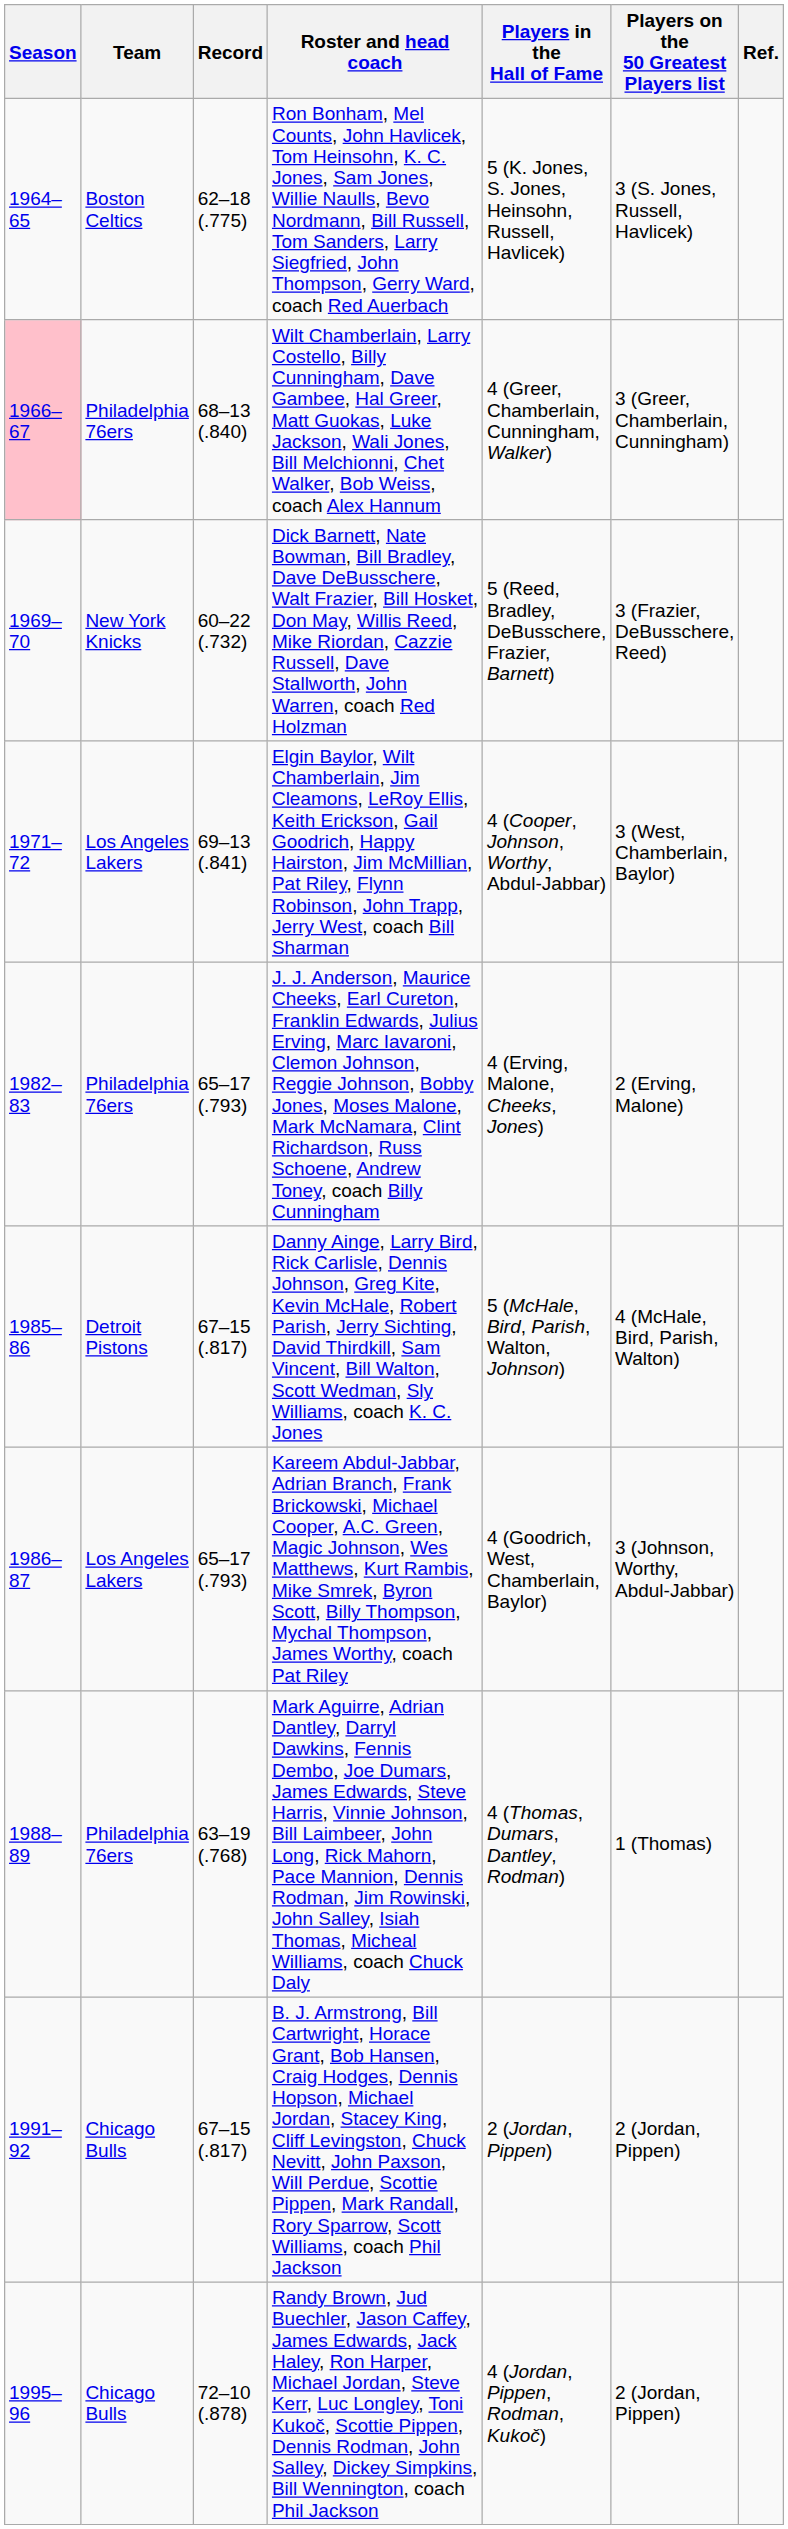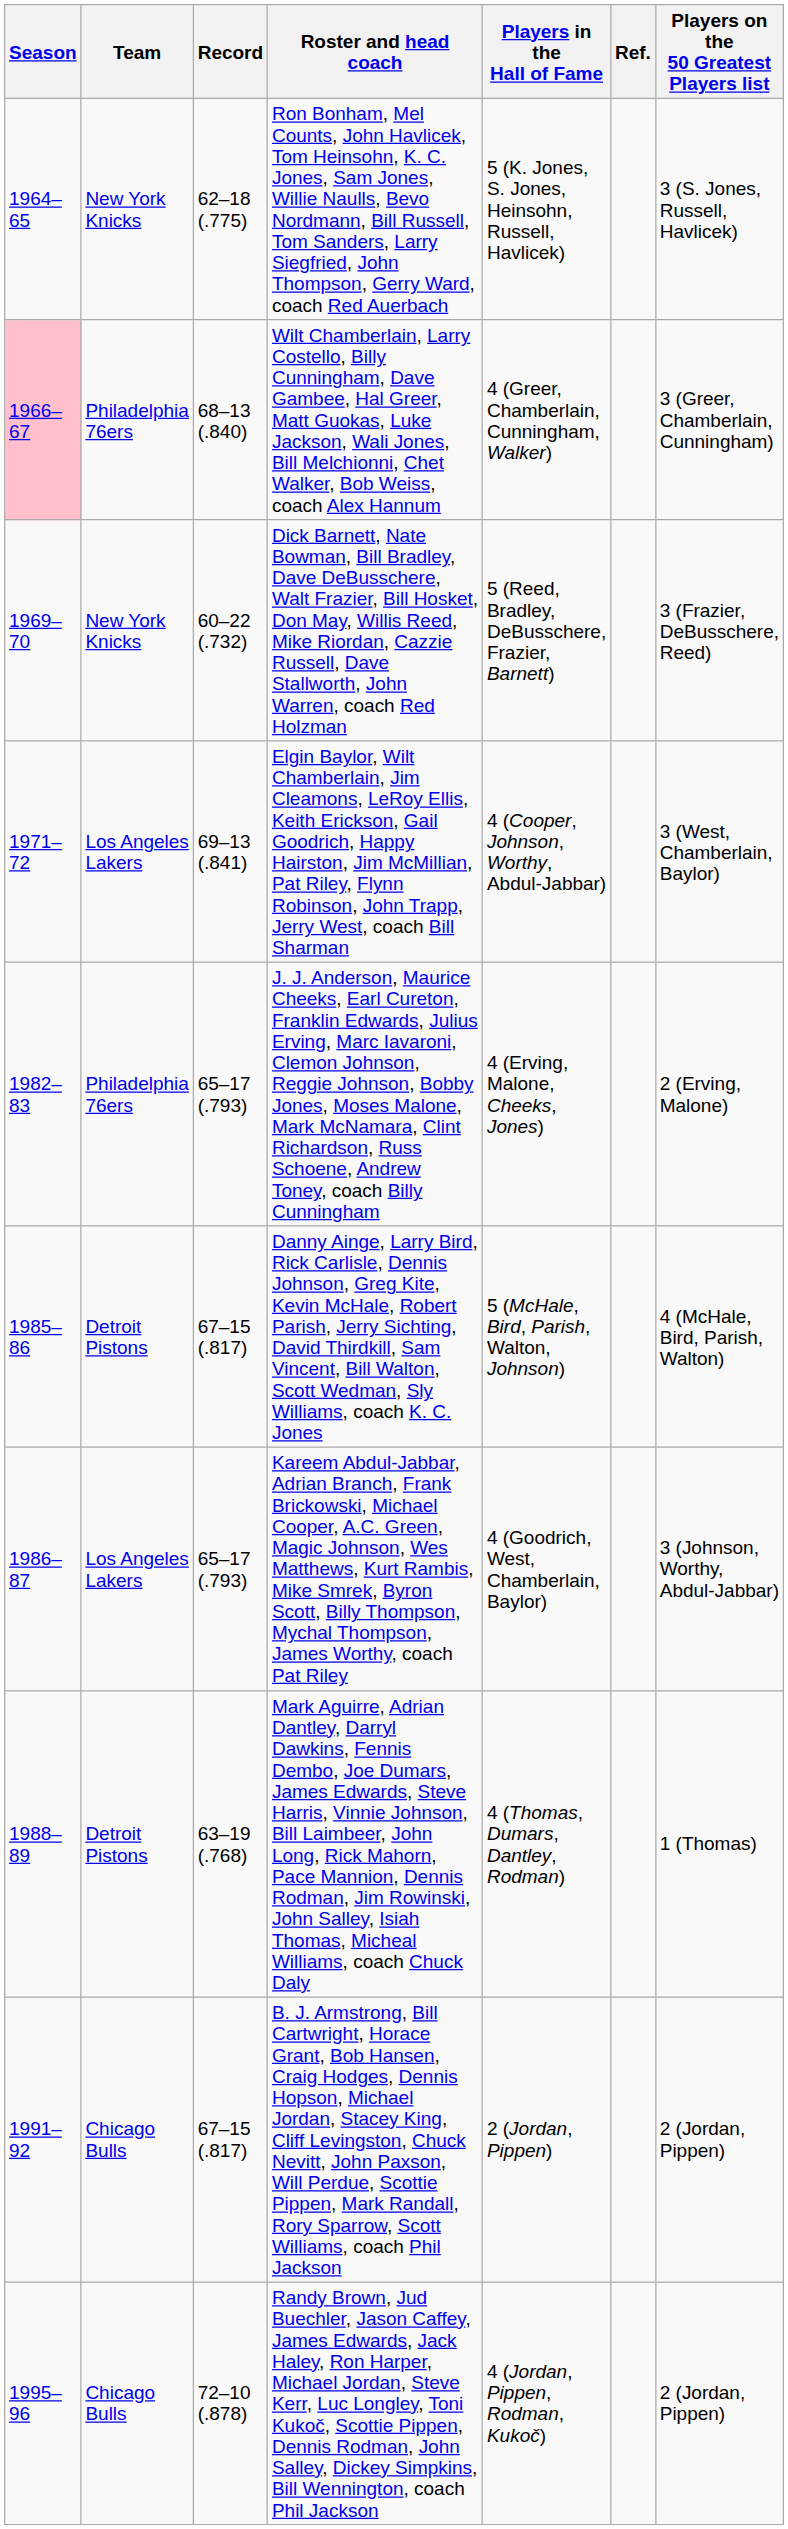columns swapped: (675, 52) <-> (761, 52)
(115, 209) Boston Celtics -> (126, 209) New York Knicks
(137, 1844) Philadelphia 76ers -> (117, 1844) Detroit Pistons
